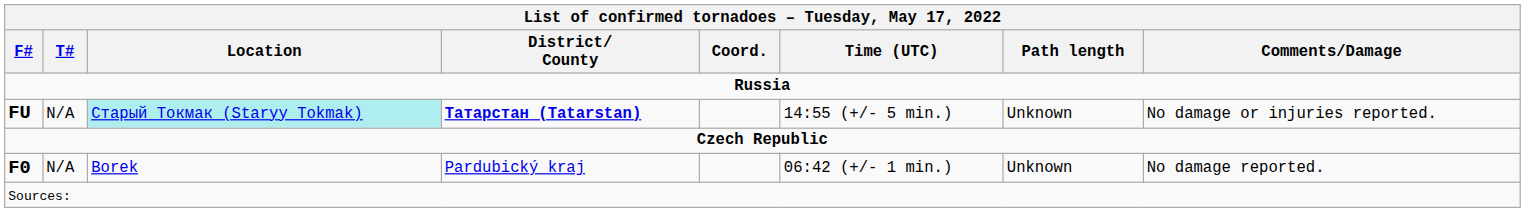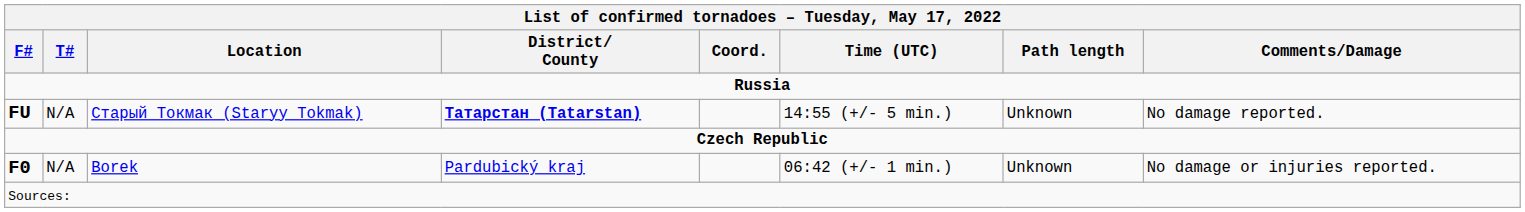(227, 113) paleturquoise background -> (227, 113) no background
(1292, 113) No damage or injuries reported. -> (1236, 113) No damage reported.
(1236, 168) No damage reported. -> (1292, 168) No damage or injuries reported.
